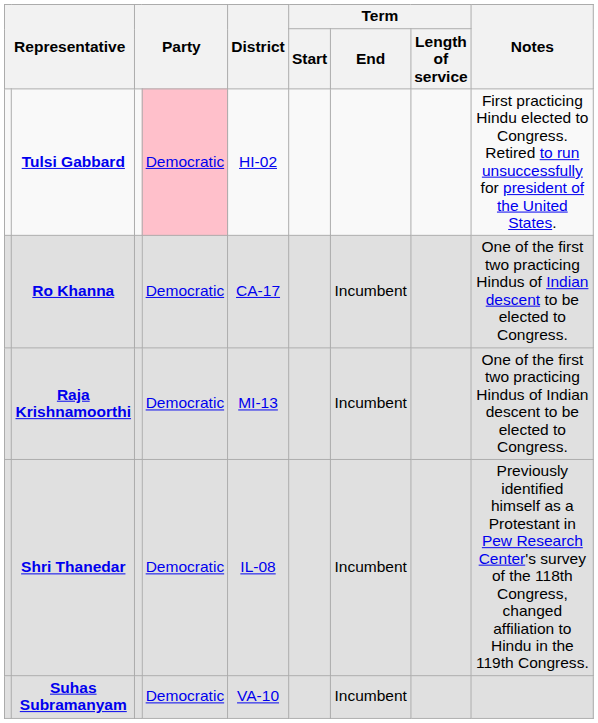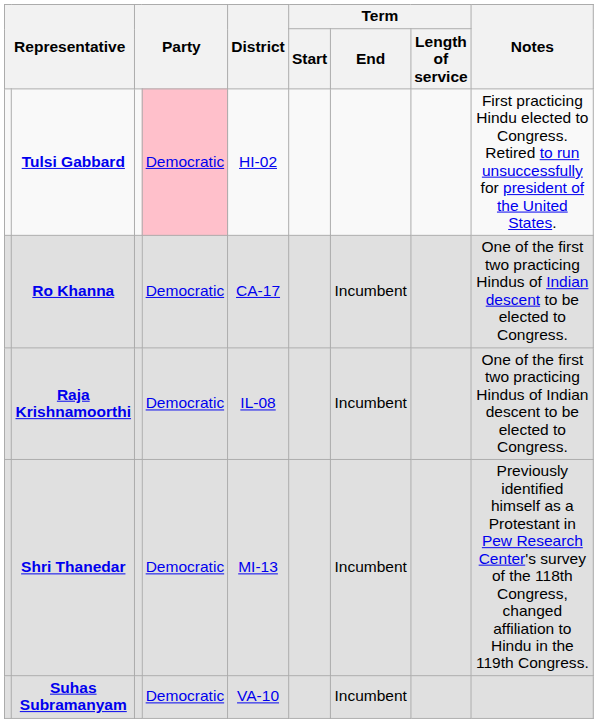(258, 403) MI-13 -> (258, 403) IL-08
(258, 567) IL-08 -> (258, 567) MI-13
